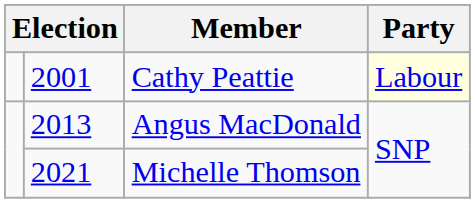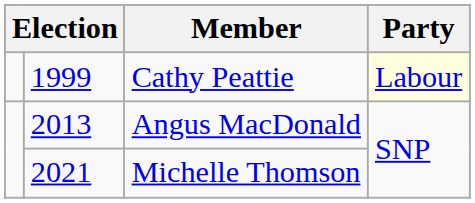(61, 76) 2001 -> (61, 76) 1999
